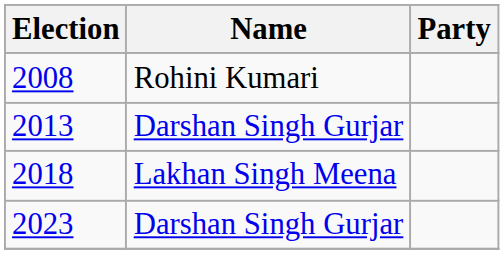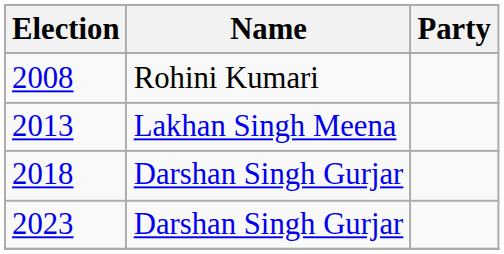(269, 126) Darshan Singh Gurjar -> (265, 126) Lakhan Singh Meena
(265, 175) Lakhan Singh Meena -> (269, 175) Darshan Singh Gurjar
